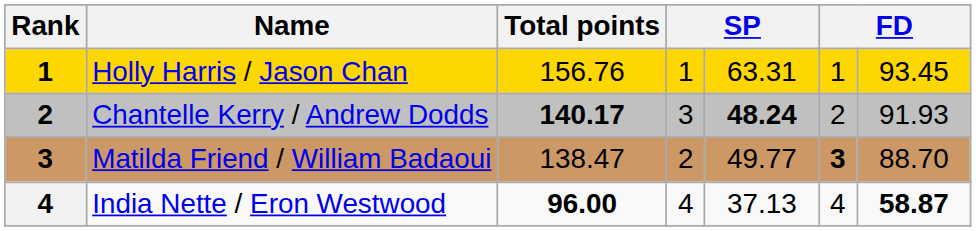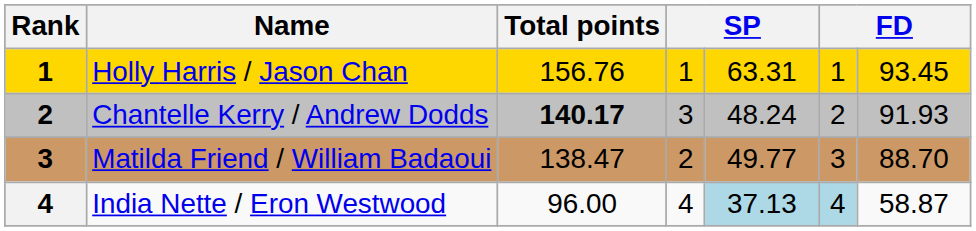(762, 114) bold -> (762, 114) normal
(838, 159) bold -> (838, 159) normal
(582, 203) bold -> (582, 203) normal
(762, 203) no background -> (762, 203) lightblue background
(838, 203) no background -> (838, 203) lightblue background
(914, 203) bold -> (914, 203) normal
